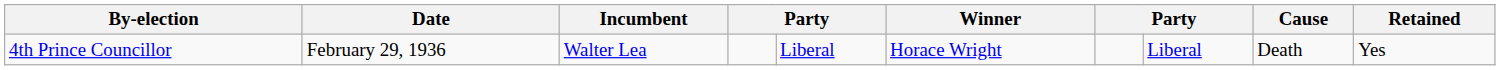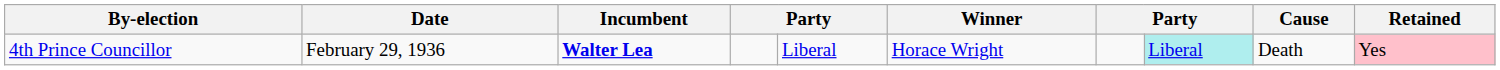(605, 49) normal -> (607, 49) bold
(1175, 49) no background -> (1175, 49) paleturquoise background
(1372, 49) no background -> (1372, 49) pink background
